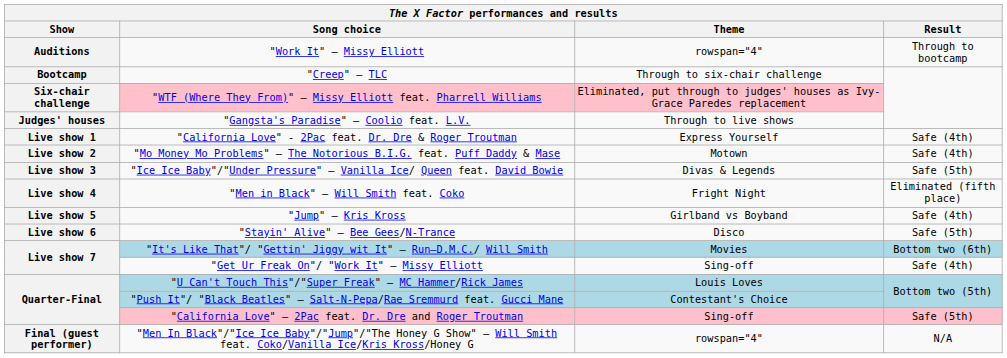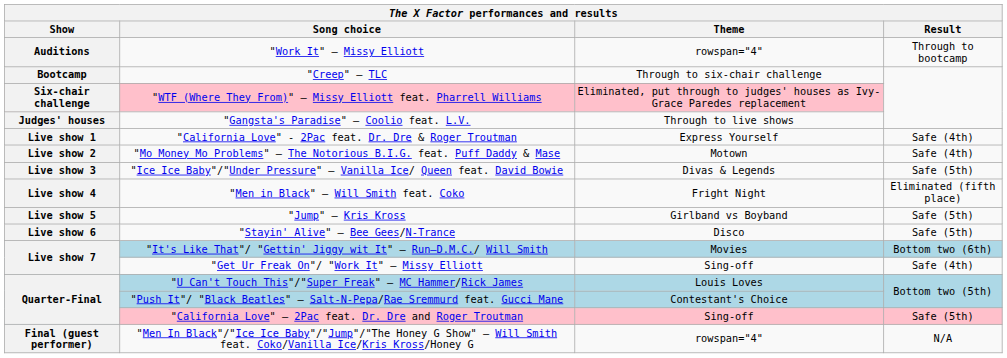(943, 216) Safe (4th) -> (943, 216) Safe (5th)
